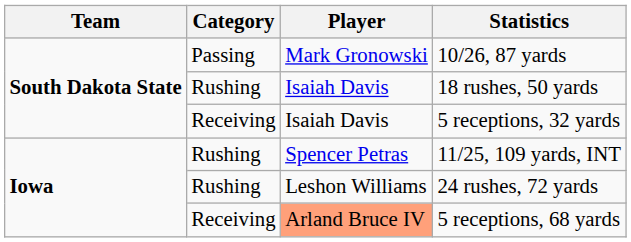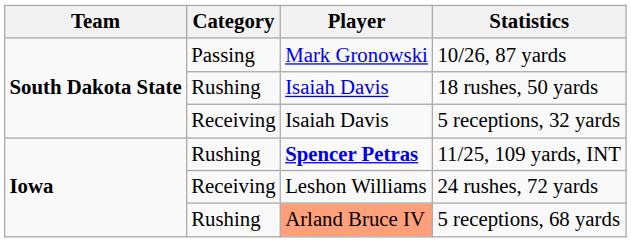(347, 153) normal -> (352, 153) bold
(226, 186) Rushing -> (233, 186) Receiving
(233, 219) Receiving -> (226, 219) Rushing
